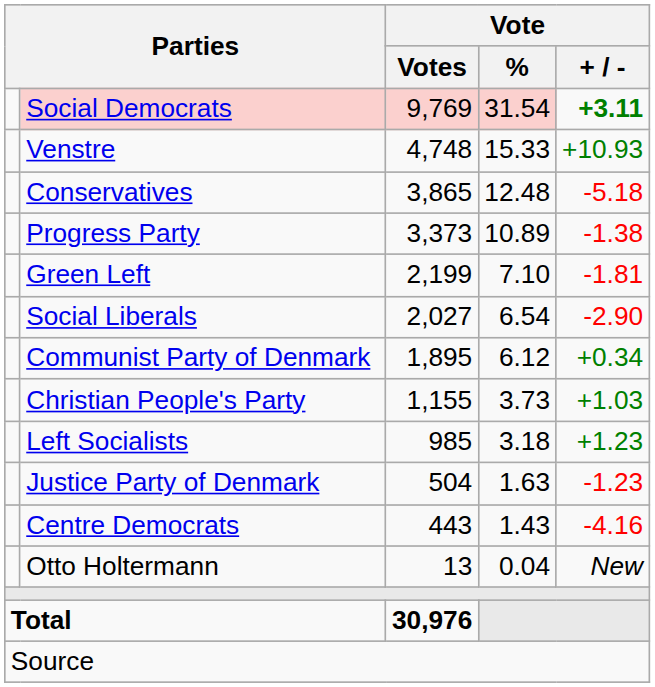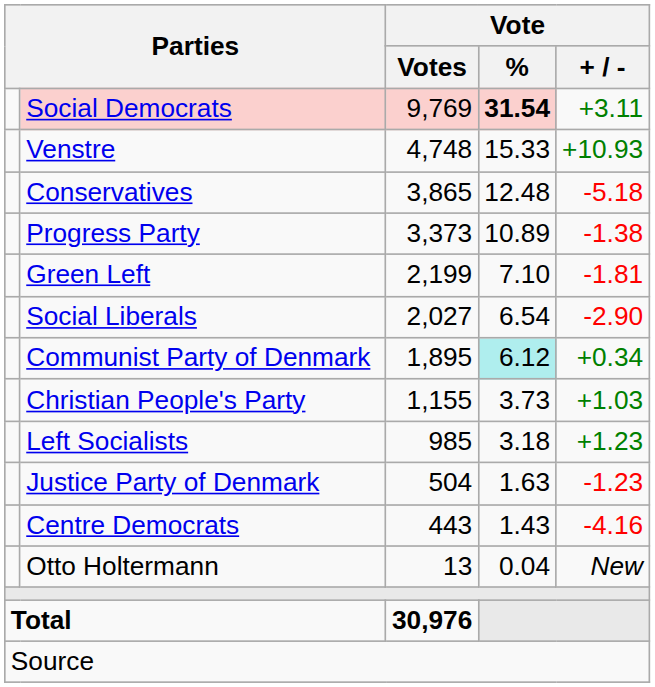(517, 108) normal -> (517, 108) bold
(611, 108) bold -> (611, 108) normal
(524, 358) no background -> (524, 358) paleturquoise background
